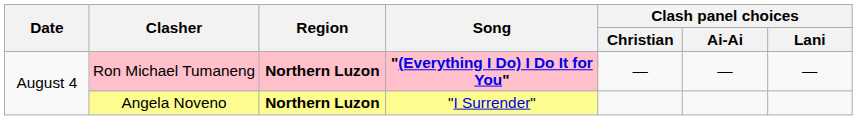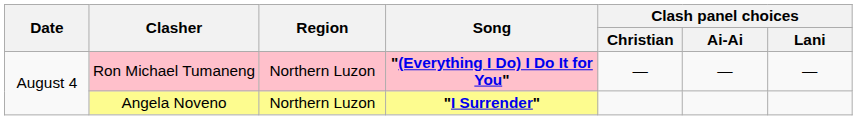(322, 71) bold -> (322, 71) normal
(322, 103) bold -> (322, 103) normal
(492, 103) normal -> (492, 103) bold
